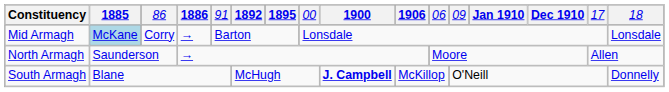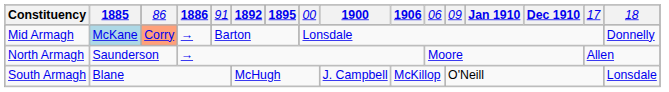(159, 35) no background -> (159, 35) lightsalmon background
(636, 35) Lonsdale -> (631, 35) Donnelly
(357, 75) bold -> (355, 75) normal
(635, 75) Donnelly -> (632, 75) Lonsdale
